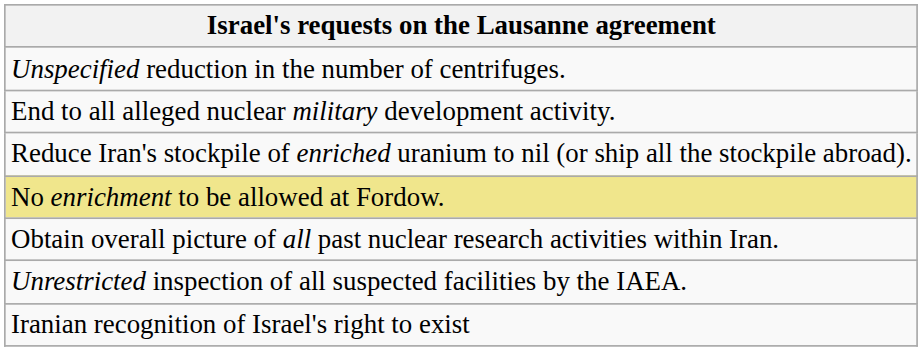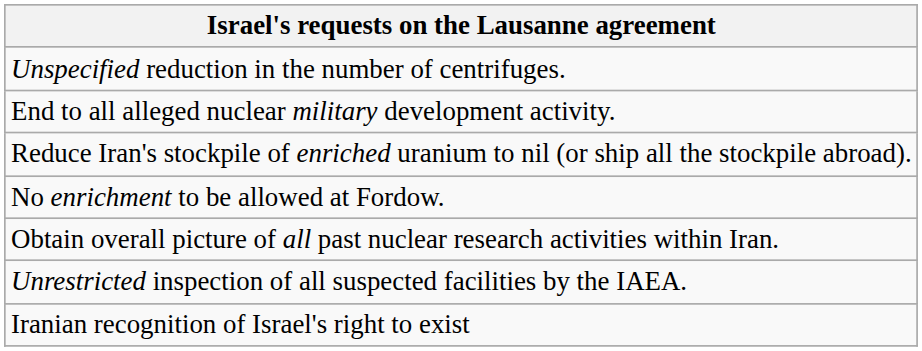(228, 196) khaki background -> (228, 196) no background
